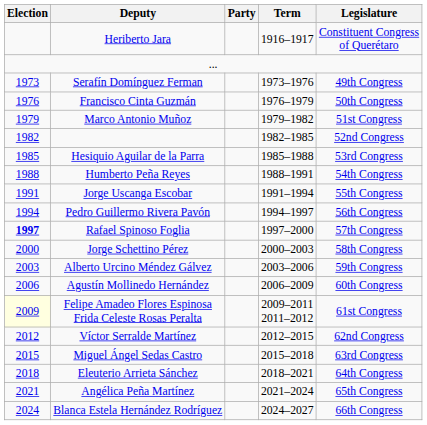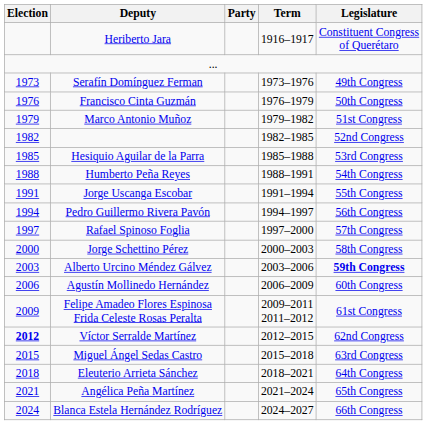(27, 230) bold -> (27, 230) normal
(369, 267) normal -> (369, 267) bold
(27, 311) lightyellow background -> (27, 311) no background
(27, 336) normal -> (27, 336) bold
